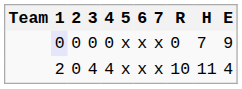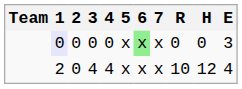(142, 44) no background -> (142, 44) lightgreen background
(202, 44) 7 -> (202, 44) 0
(228, 44) 9 -> (228, 44) 3
(207, 69) 11 -> (207, 69) 12
